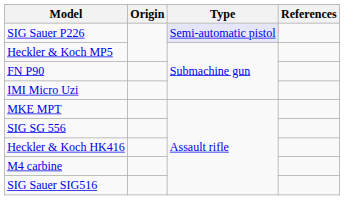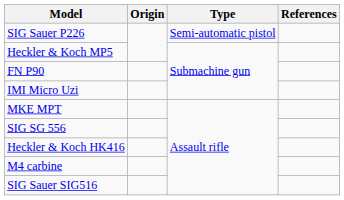(223, 33) lavender background -> (223, 33) no background
